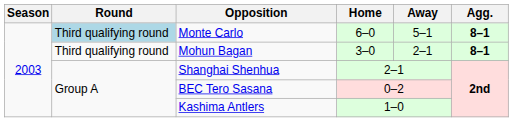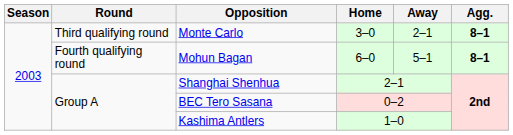(112, 32) lightblue background -> (112, 32) no background
(365, 32) 6–0 -> (365, 32) 3–0
(423, 32) 5–1 -> (423, 32) 2–1
(112, 51) Third qualifying round -> (98, 58) Fourth qualifying round
(365, 51) 3–0 -> (365, 58) 6–0
(423, 51) 2–1 -> (423, 58) 5–1
